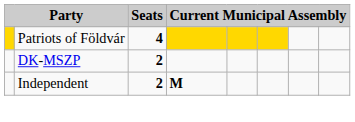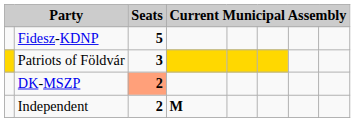+ row: (58, 38)
(159, 38) 4 -> (159, 60) 3
(159, 60) no background -> (159, 83) lightsalmon background
